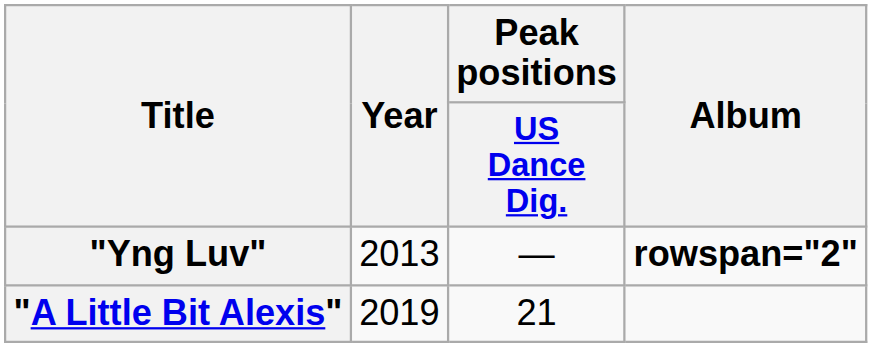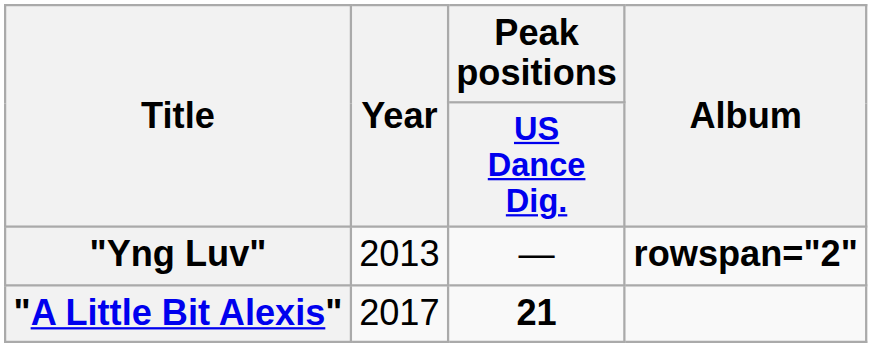(399, 312) 2019 -> (399, 312) 2017
(537, 312) normal -> (537, 312) bold
